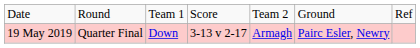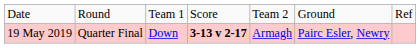(218, 33) normal -> (218, 33) bold
